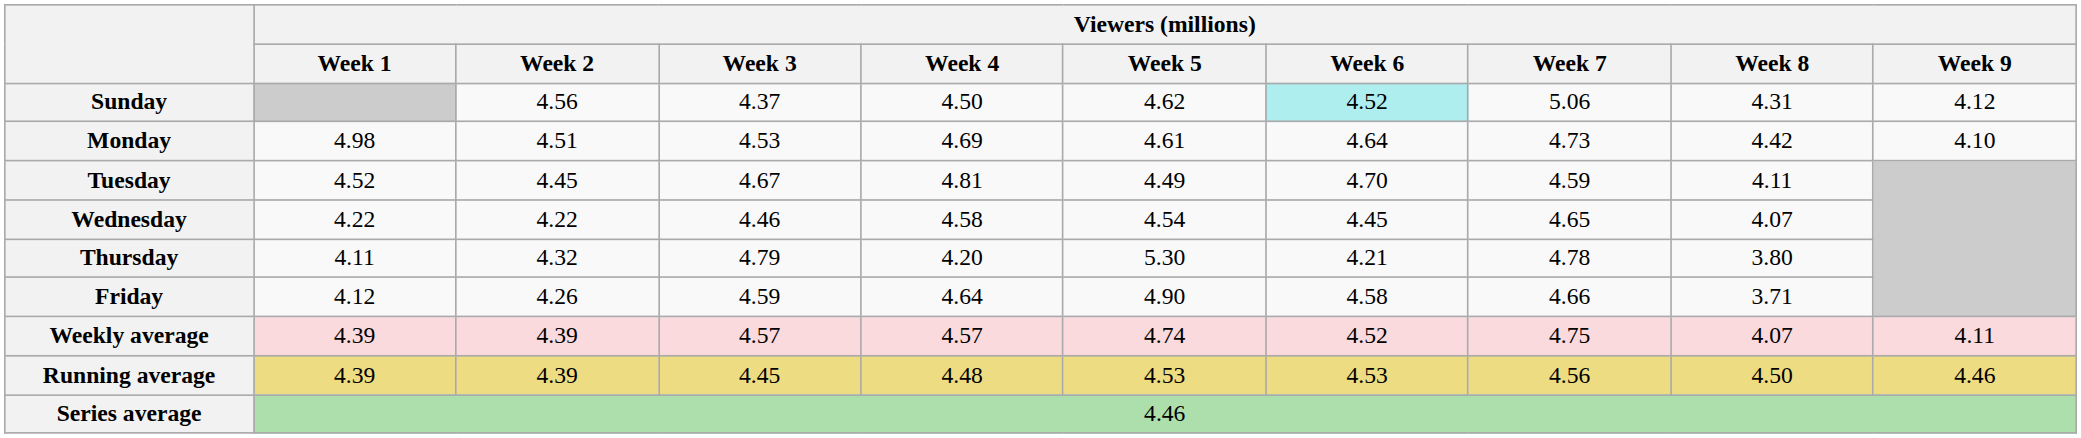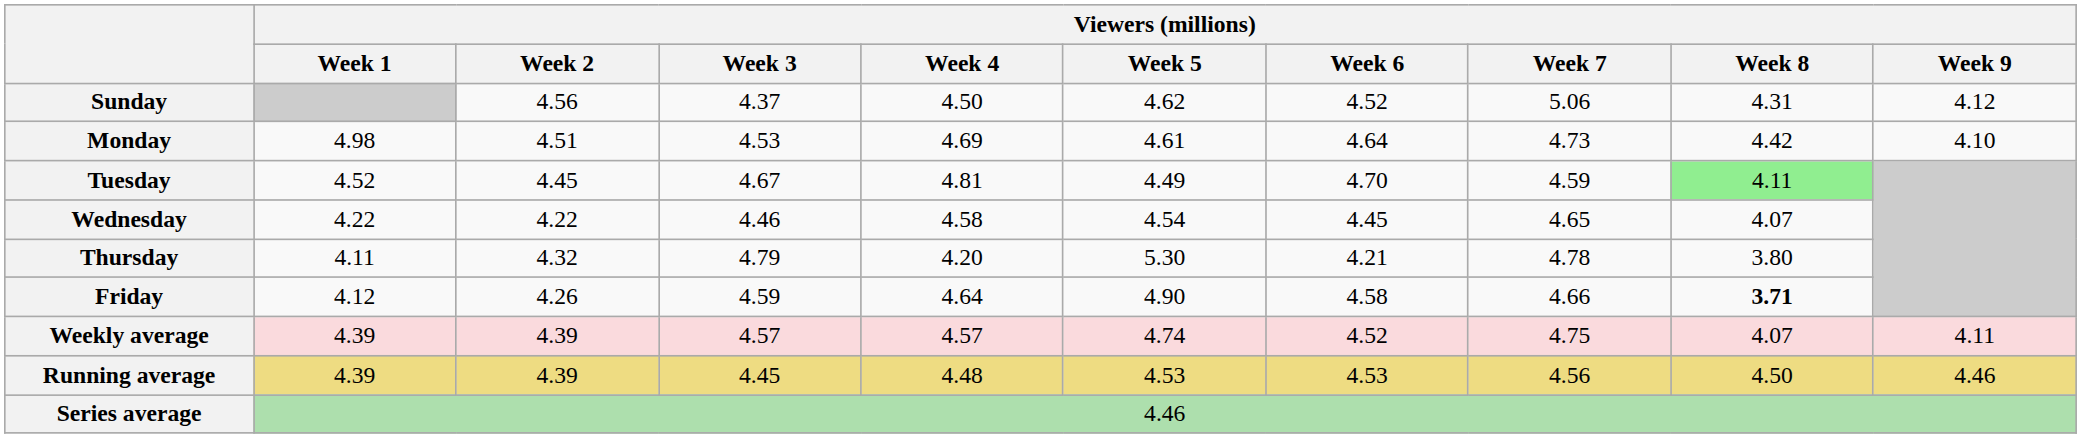(1367, 102) paleturquoise background -> (1367, 102) no background
(1772, 180) no background -> (1772, 180) lightgreen background
(1772, 297) normal -> (1772, 297) bold
